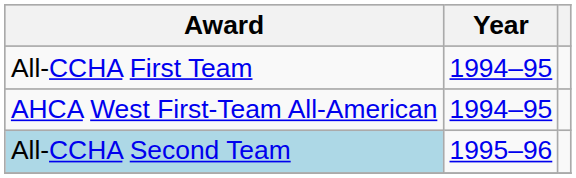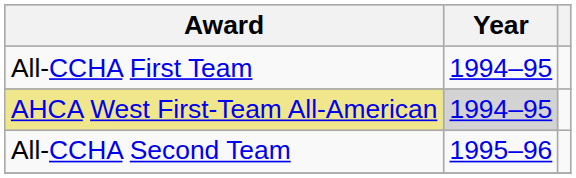(224, 109) no background -> (224, 109) khaki background
(501, 109) no background -> (501, 109) lightgrey background
(151, 151) lightblue background -> (151, 151) no background
